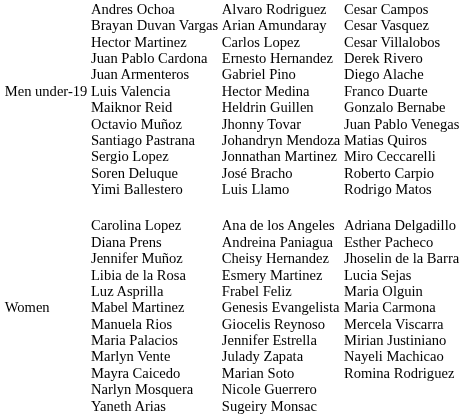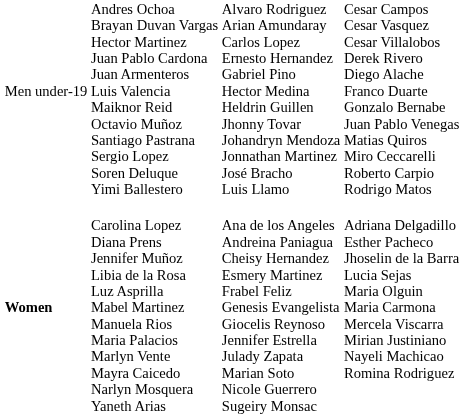(27, 307) normal -> (29, 307) bold
